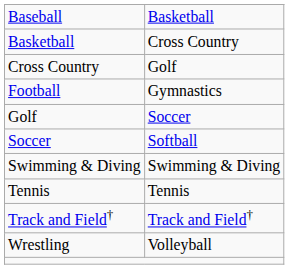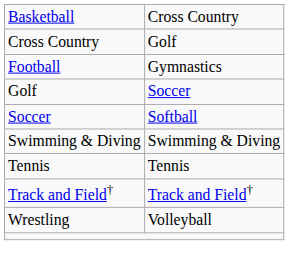- row: (35, 16)
